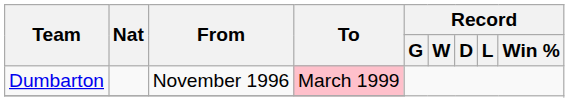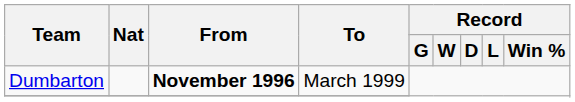(221, 80) normal -> (224, 80) bold
(349, 80) pink background -> (354, 80) no background
